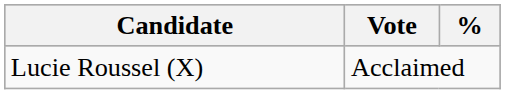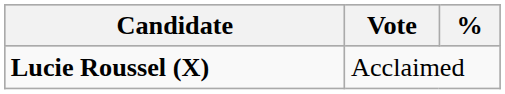(107, 66) normal -> (110, 66) bold
